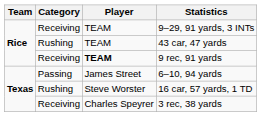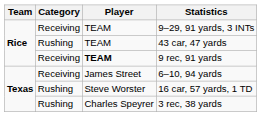(55, 73) Passing -> (59, 73) Receiving
(59, 104) Receiving -> (55, 104) Rushing
